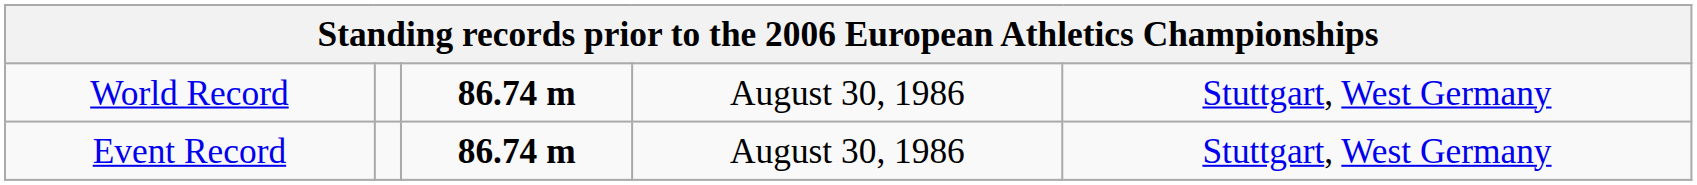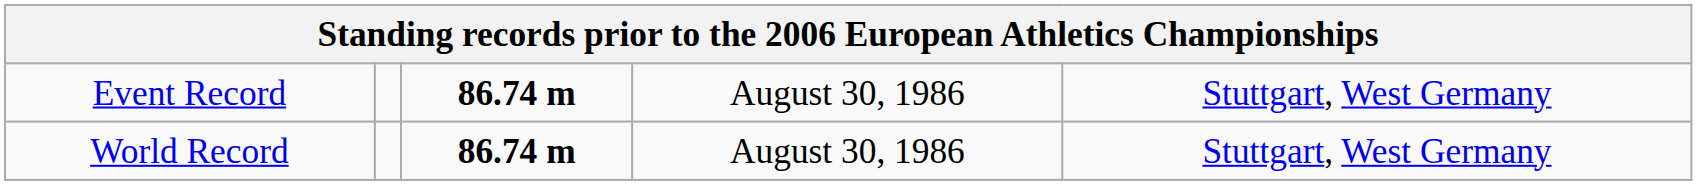rows swapped: (189, 91) <-> (189, 149)
